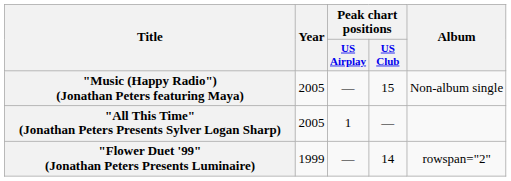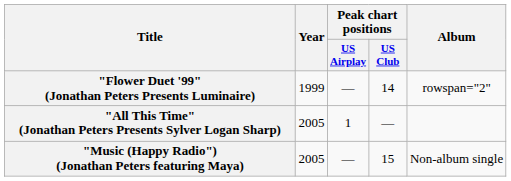rows swapped: (150, 158) <-> (150, 88)
